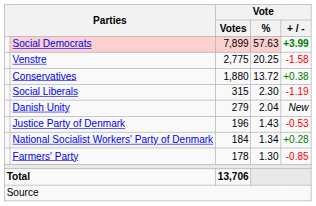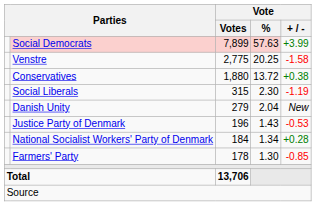(296, 44) bold -> (296, 44) normal
